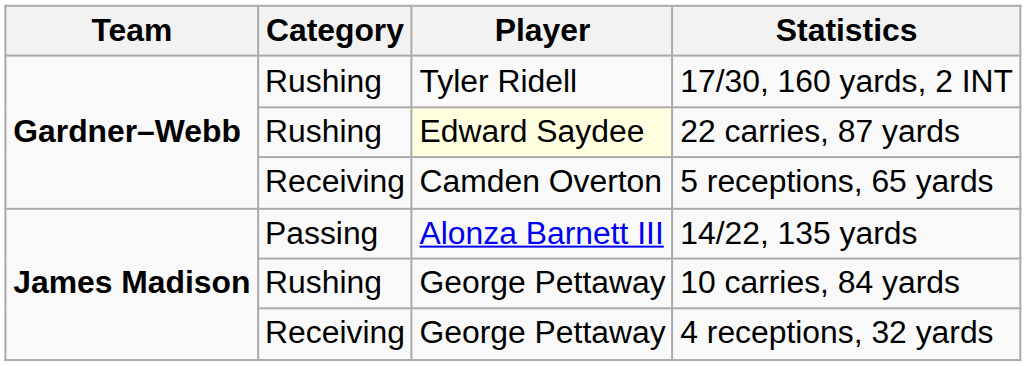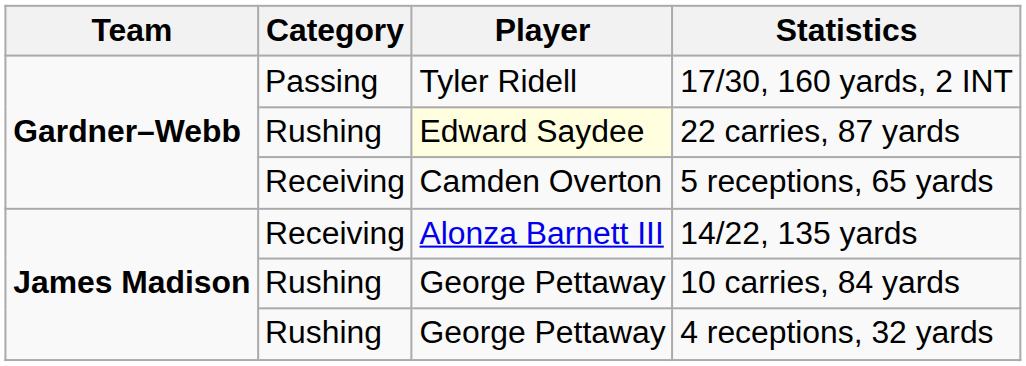(323, 81) Rushing -> (322, 81) Passing
(322, 232) Passing -> (335, 232) Receiving
(335, 333) Receiving -> (323, 333) Rushing
